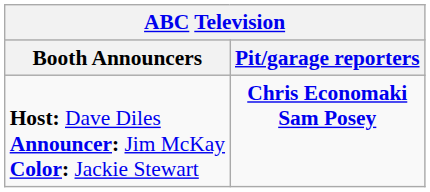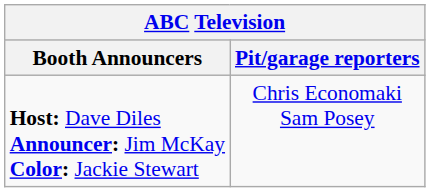(327, 105) bold -> (327, 105) normal
